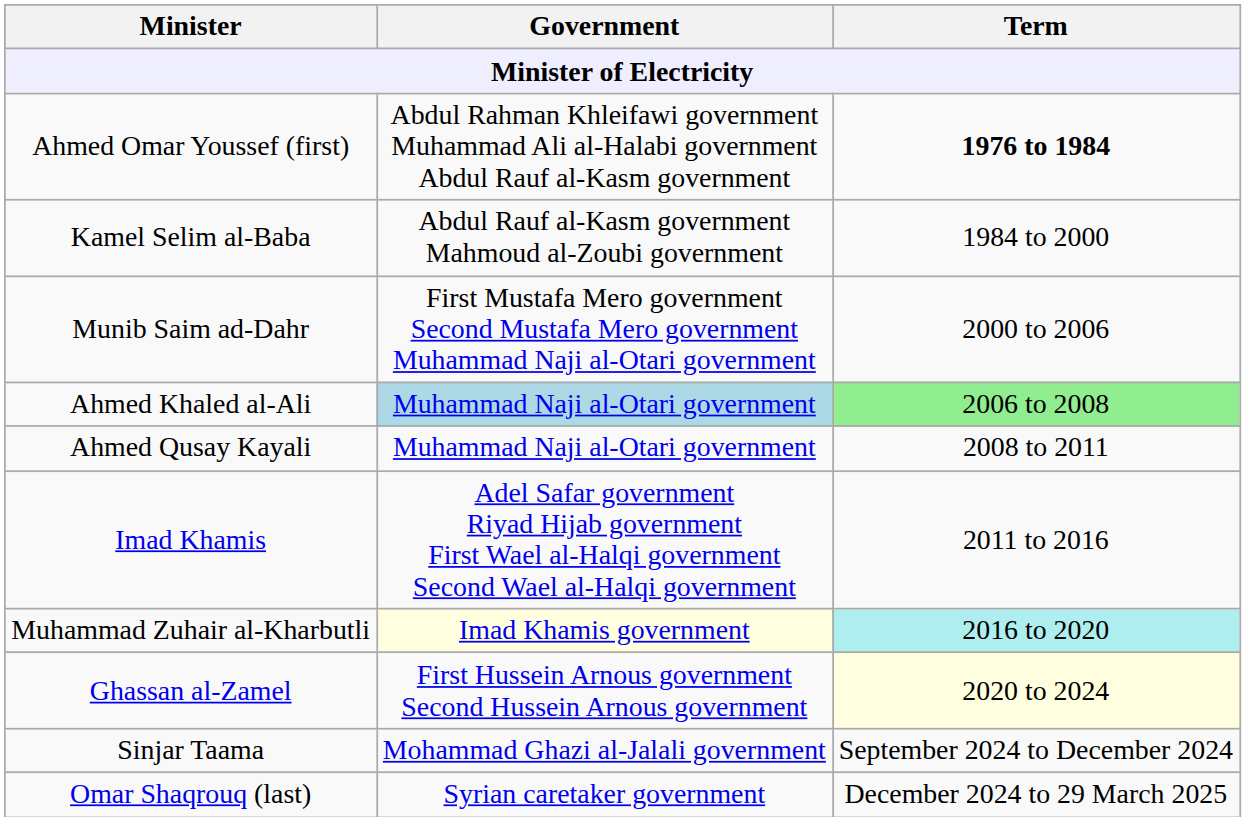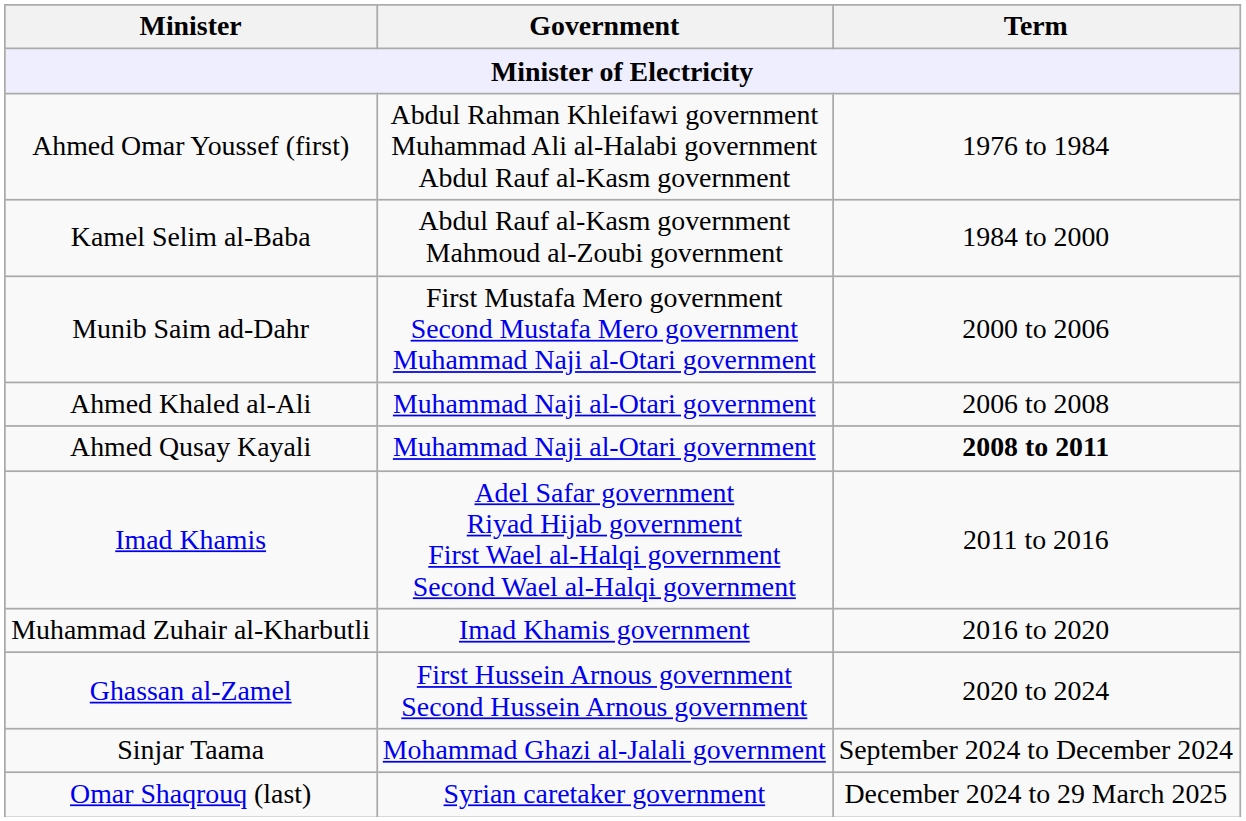(1036, 146) bold -> (1036, 146) normal
(604, 403) lightblue background -> (604, 403) no background
(1036, 403) lightgreen background -> (1036, 403) no background
(1036, 448) normal -> (1036, 448) bold
(604, 630) lightyellow background -> (604, 630) no background
(1036, 630) paleturquoise background -> (1036, 630) no background
(1036, 690) lightyellow background -> (1036, 690) no background
